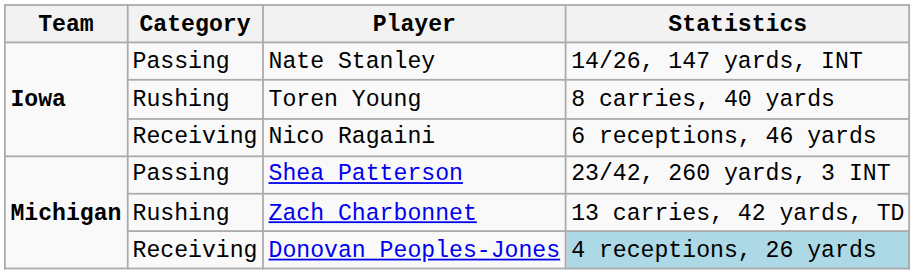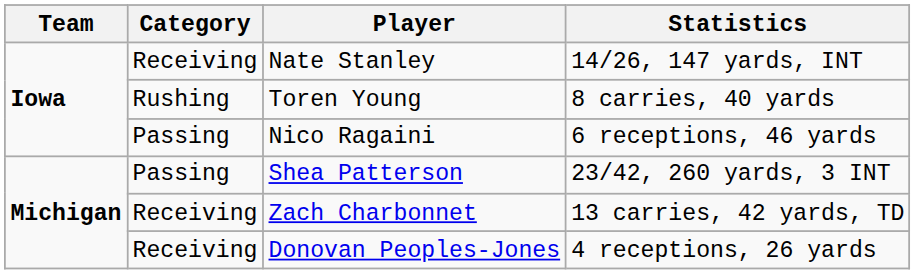(181, 62) Passing -> (195, 62) Receiving
(195, 137) Receiving -> (181, 137) Passing
(181, 212) Rushing -> (195, 212) Receiving
(724, 250) lightblue background -> (724, 250) no background
